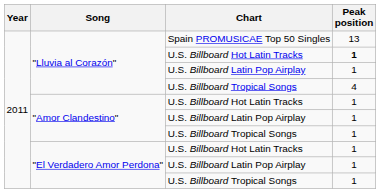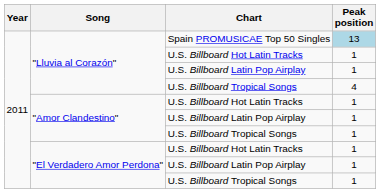(354, 39) no background -> (354, 39) lightblue background
(354, 54) bold -> (354, 54) normal
